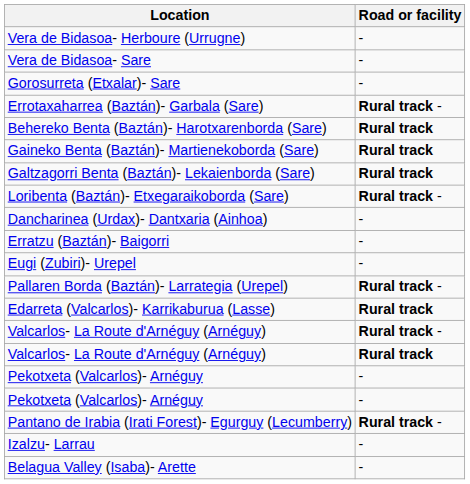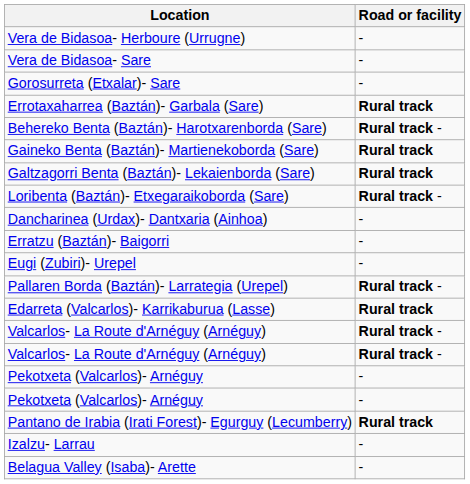(400, 106) Rural track - -> (396, 106) Rural track
(396, 128) Rural track -> (400, 128) Rural track -
(396, 354) Rural track -> (400, 354) Rural track -
(400, 422) Rural track - -> (396, 422) Rural track
